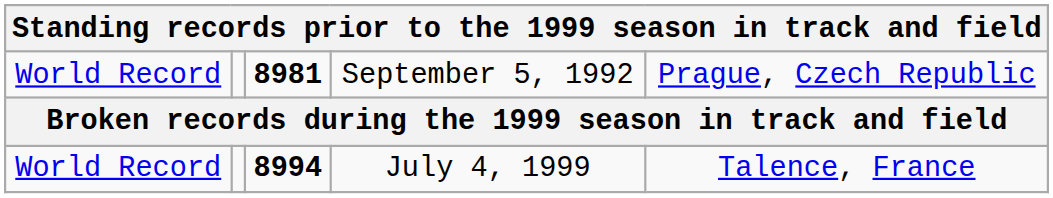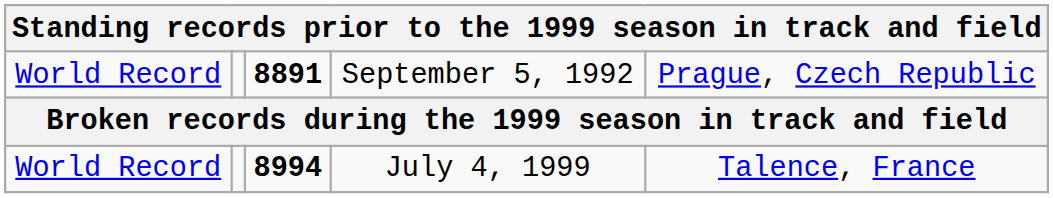(288, 75) 8981 -> (288, 75) 8891
